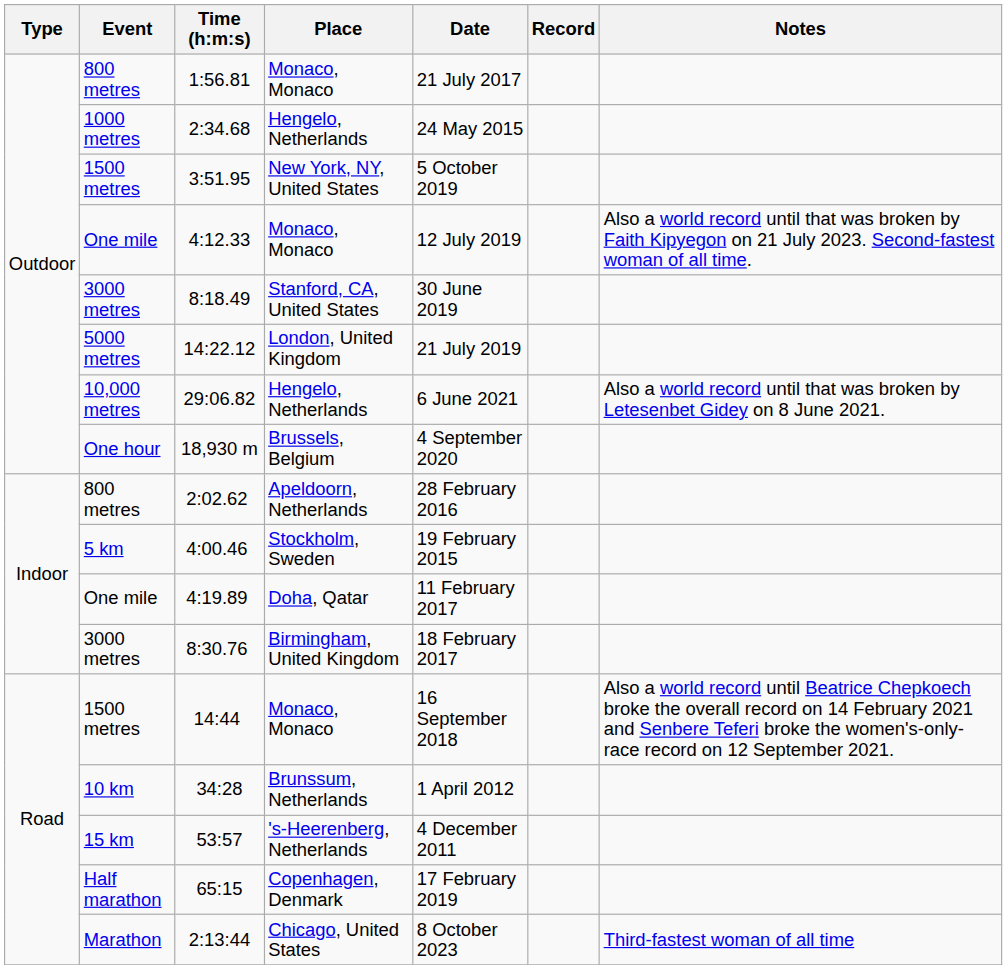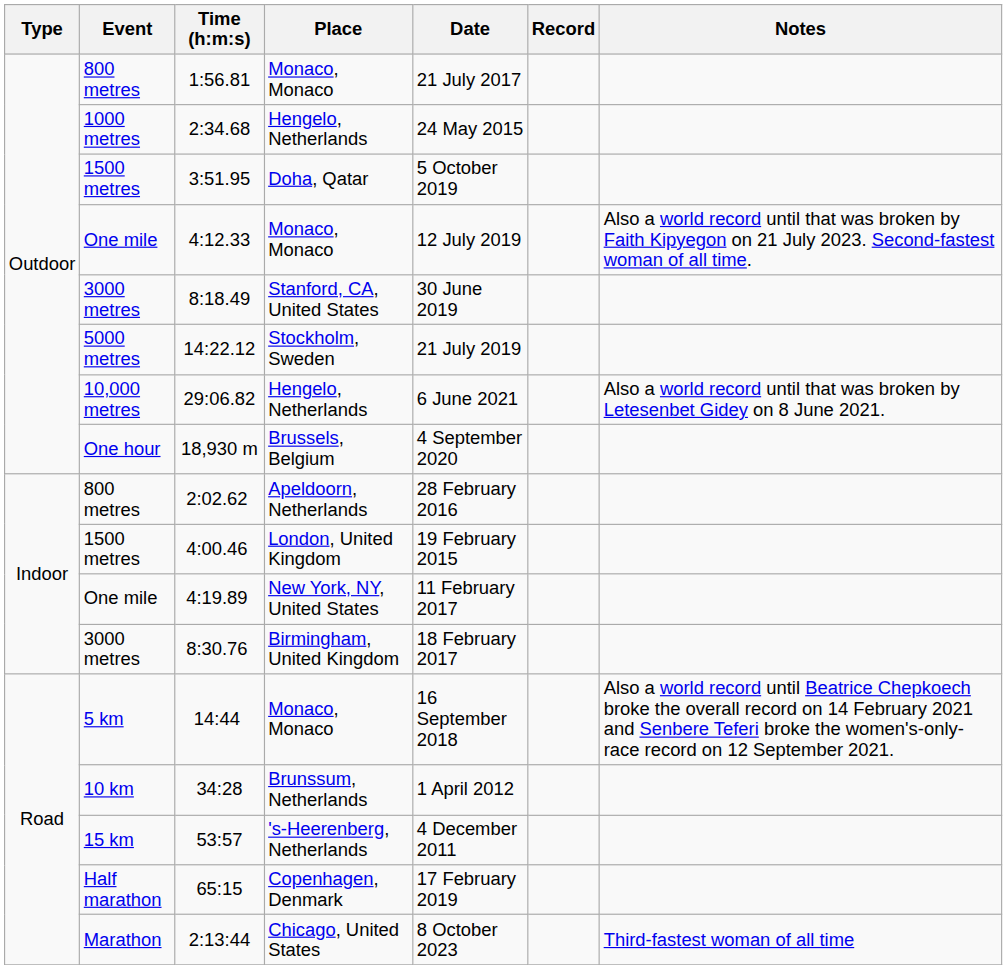(326, 179) New York, NY, United States -> (318, 179) Doha, Qatar
(331, 349) London, United Kingdom -> (314, 349) Stockholm, Sweden
(104, 548) 5 km -> (112, 548) 1500 metres
(314, 548) Stockholm, Sweden -> (331, 548) London, United Kingdom
(318, 598) Doha, Qatar -> (326, 598) New York, NY, United States
(112, 719) 1500 metres -> (104, 719) 5 km
